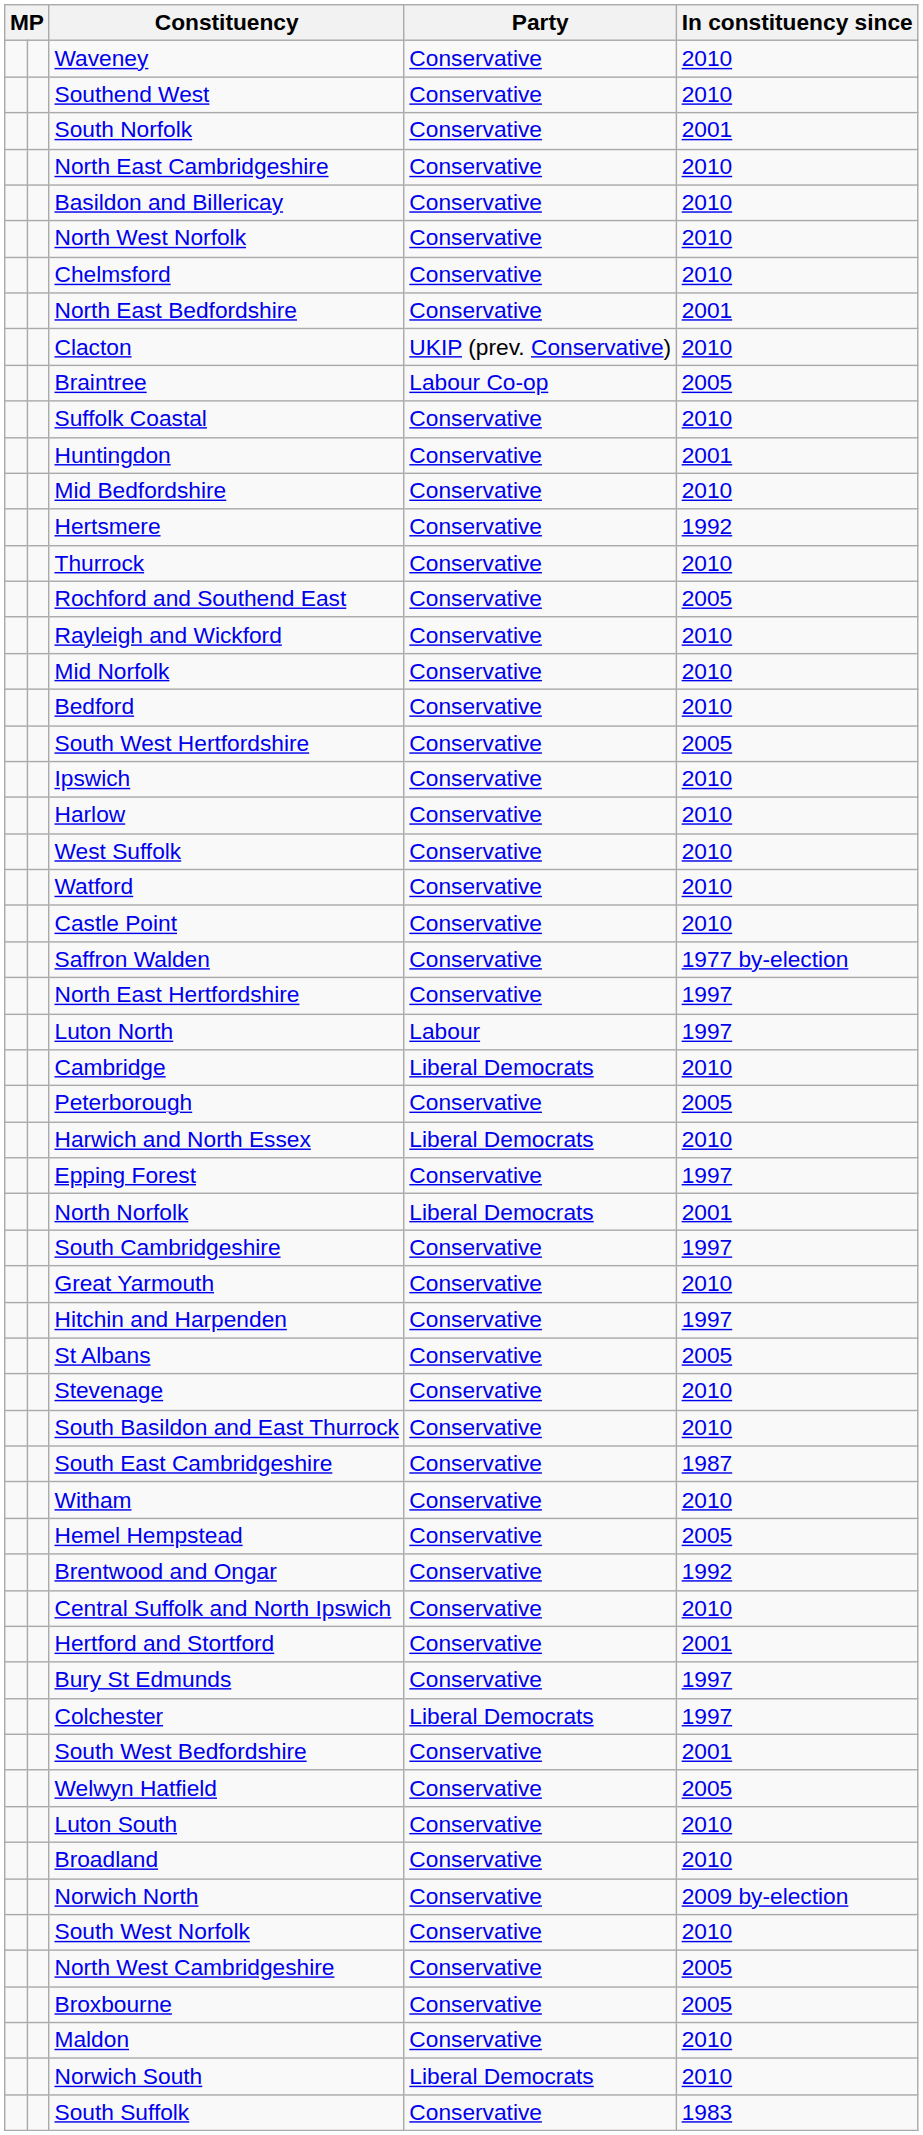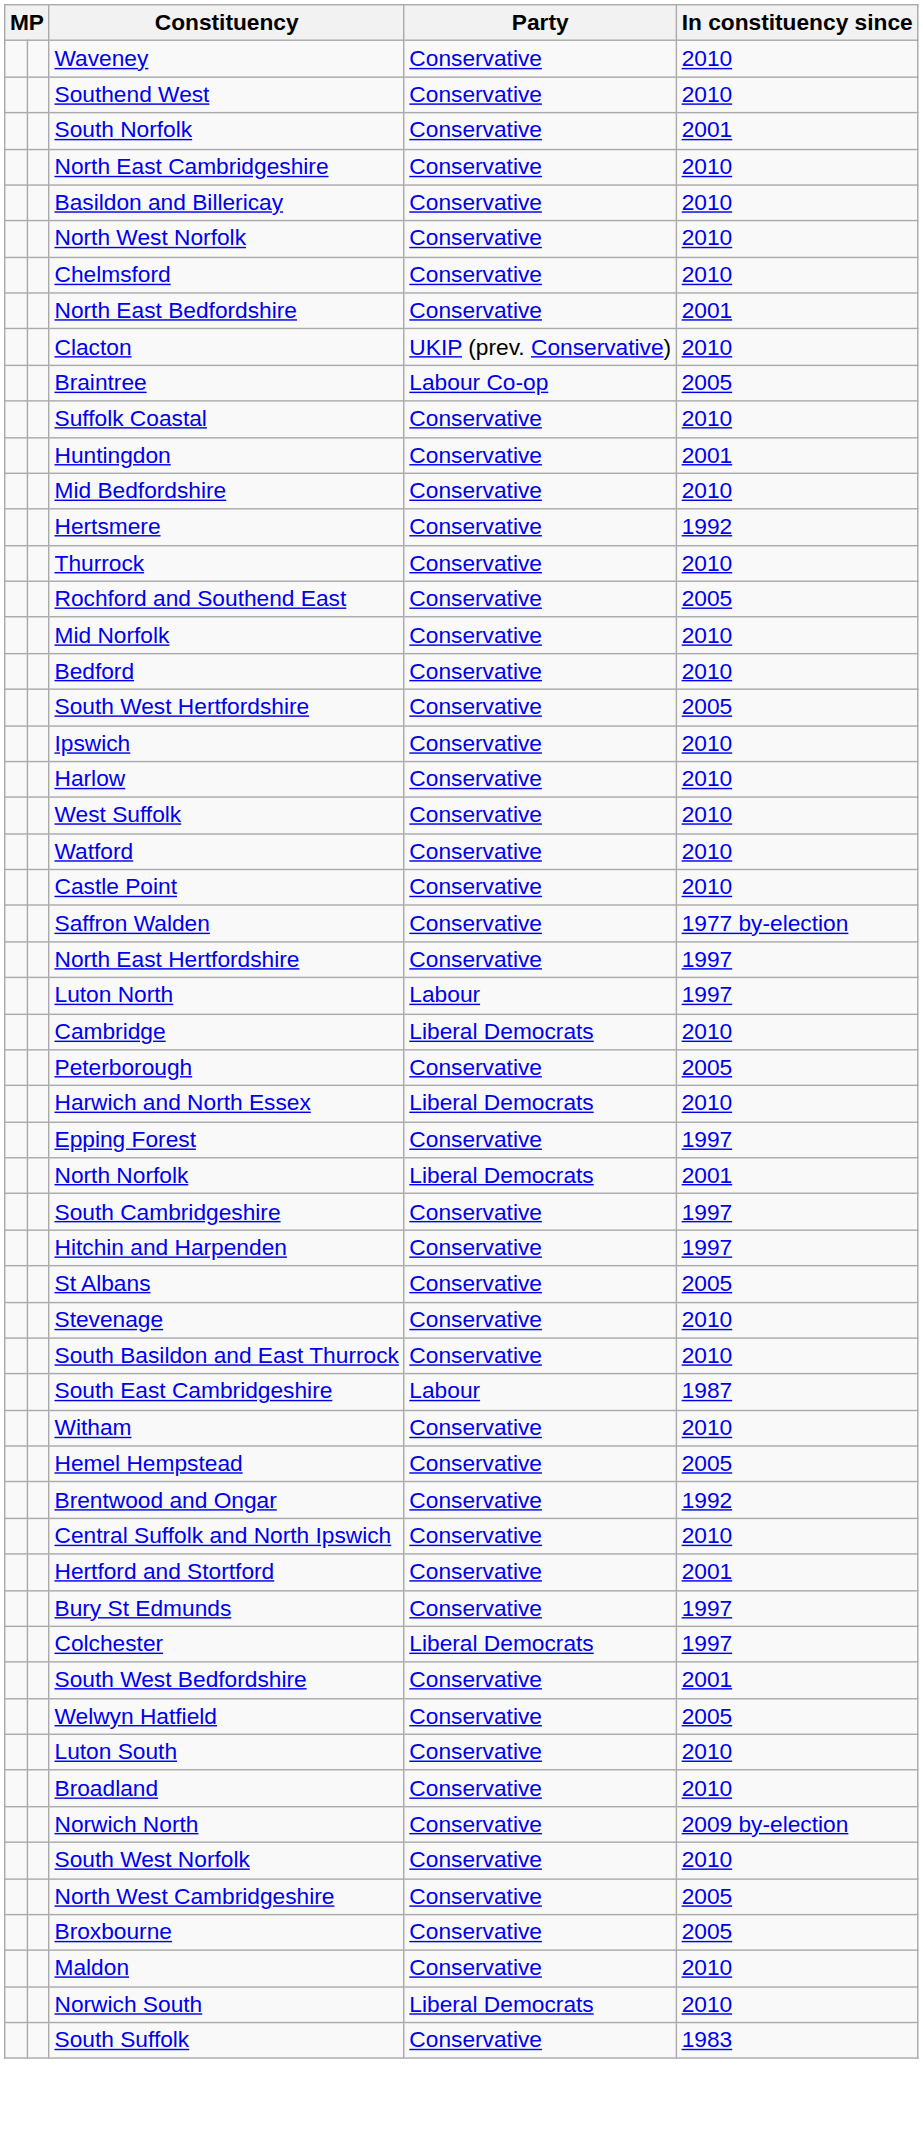- row: (168, 635)
- row: (134, 1283)
(476, 1463) Conservative -> (445, 1391) Labour
